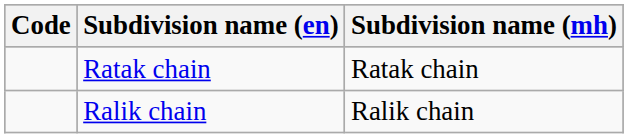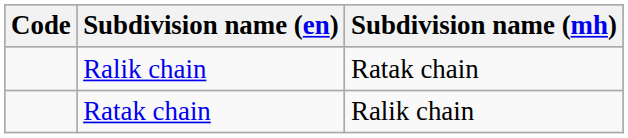(147, 68) Ratak chain -> (145, 68) Ralik chain
(145, 111) Ralik chain -> (147, 111) Ratak chain
